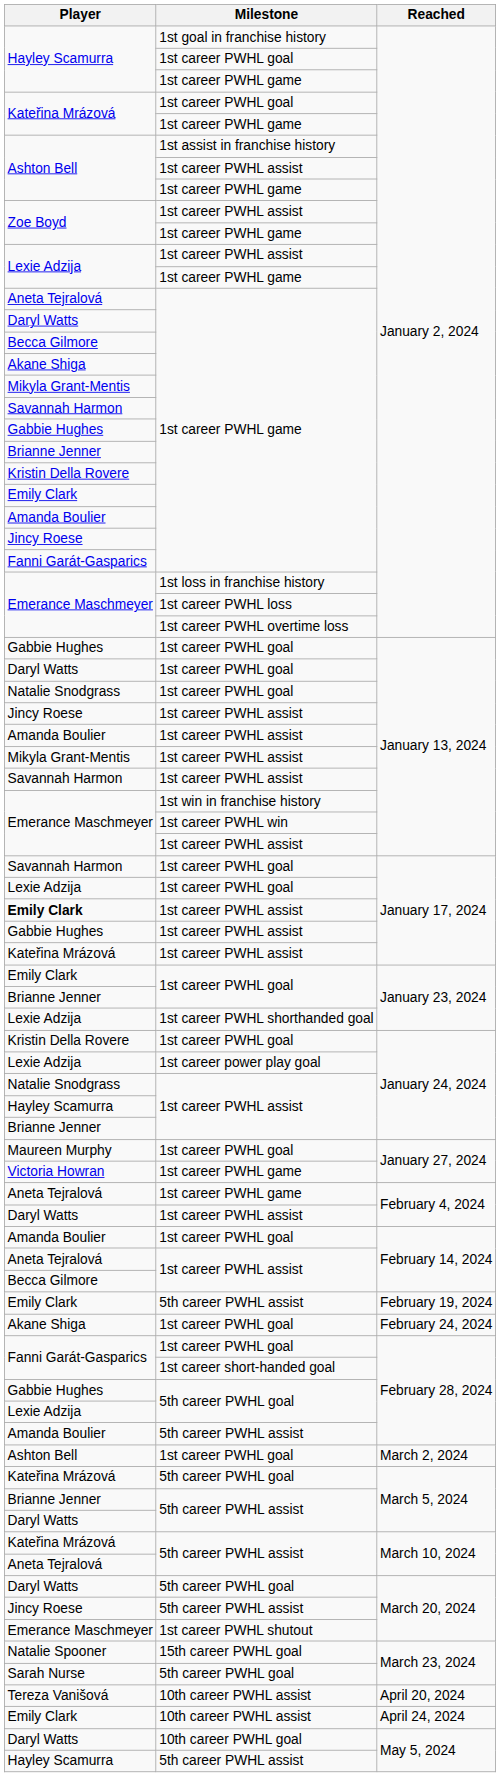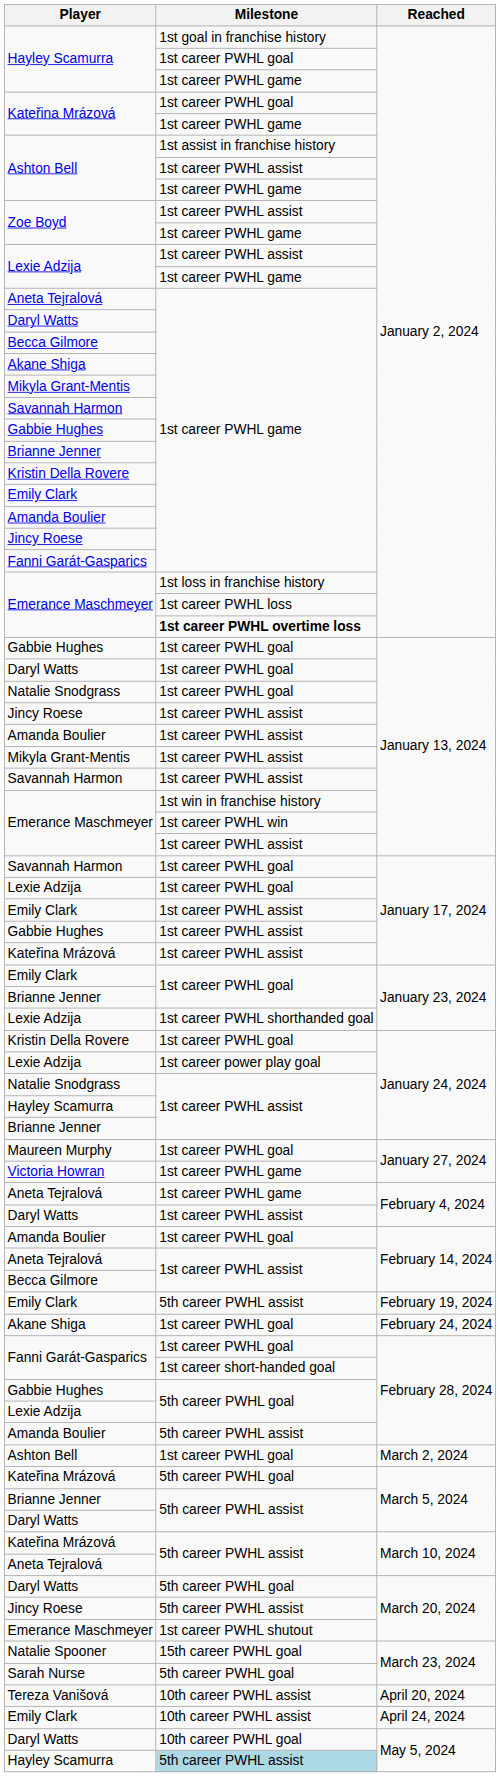(254, 626) normal -> (260, 626) bold
(45, 910) bold -> (42, 910) normal
(231, 1761) no background -> (231, 1761) lightblue background
